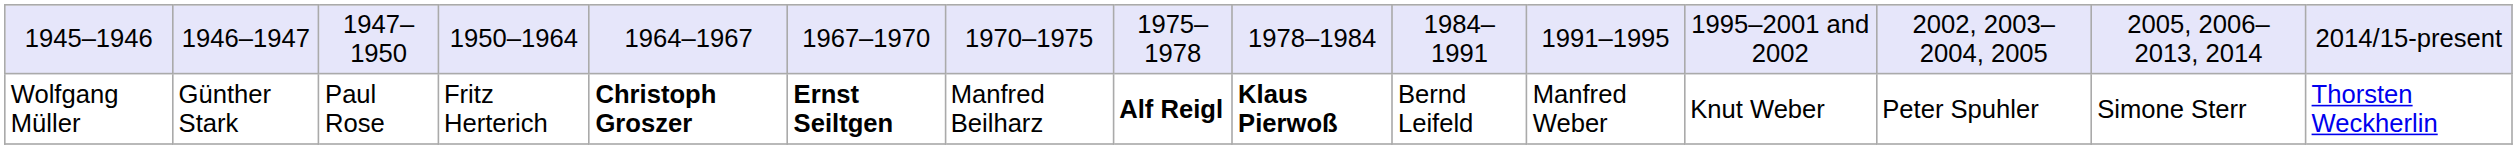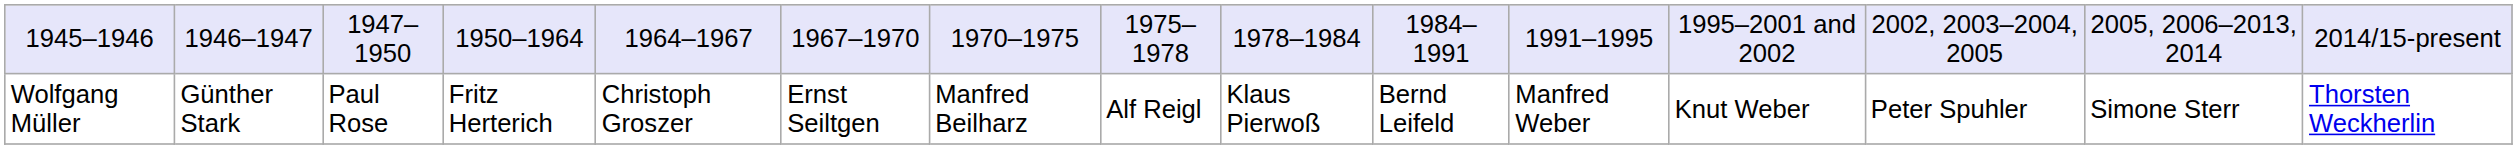(656, 108) bold -> (656, 108) normal
(843, 108) bold -> (834, 108) normal
(1171, 108) bold -> (1154, 108) normal
(1288, 108) bold -> (1273, 108) normal
